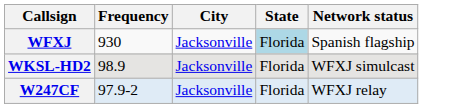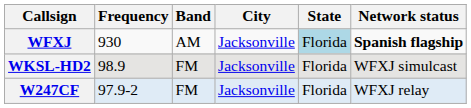+ column: (193, 16)
(363, 41) normal -> (409, 41) bold
